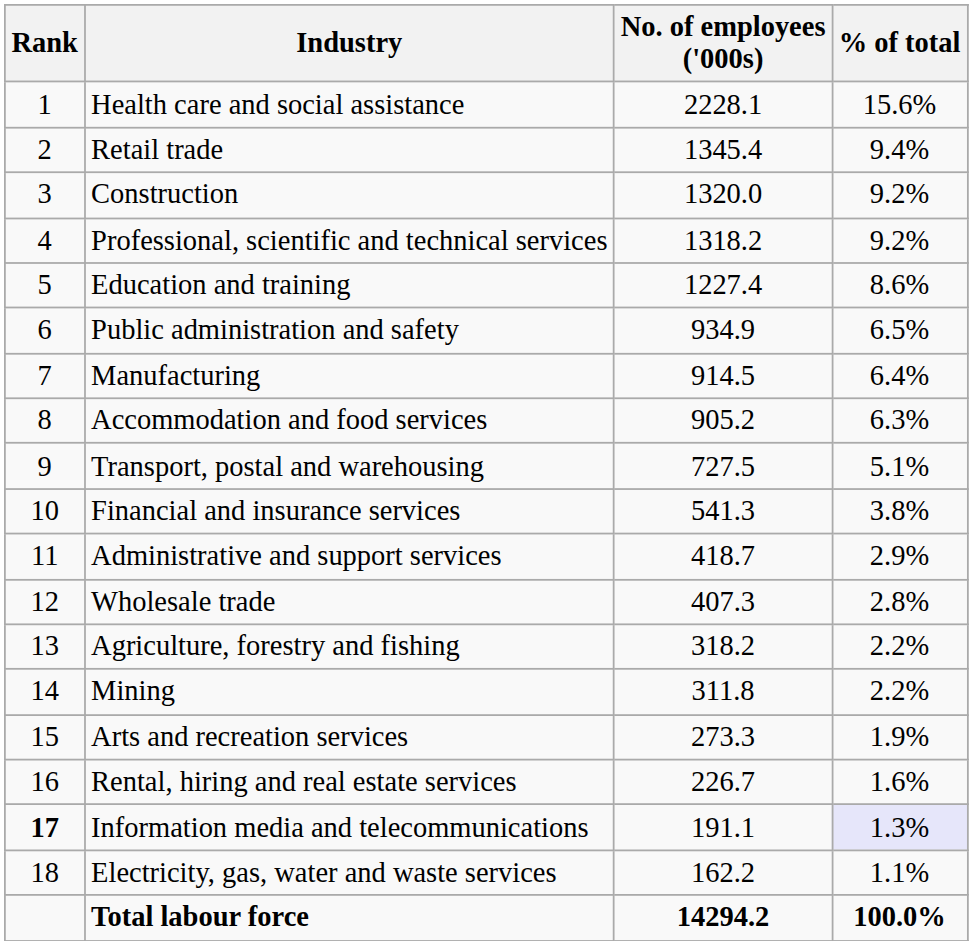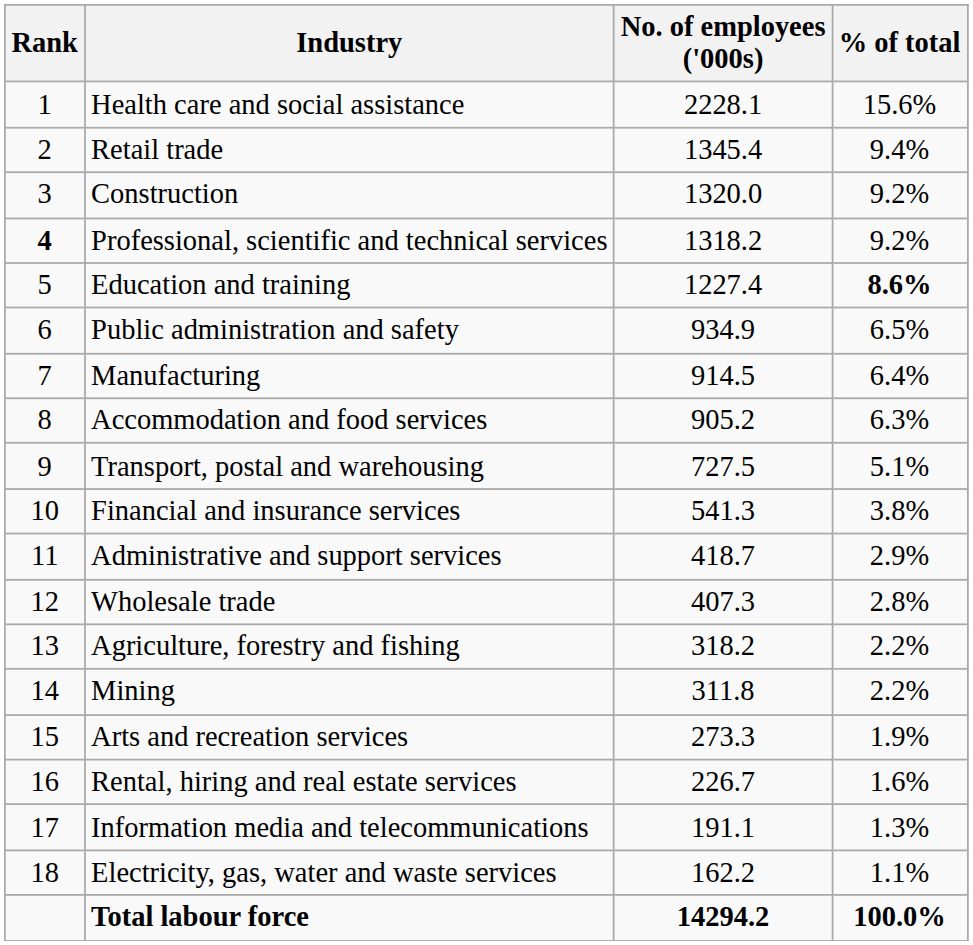(45, 239) normal -> (45, 239) bold
(900, 284) normal -> (900, 284) bold
(45, 826) bold -> (45, 826) normal
(900, 826) lavender background -> (900, 826) no background
